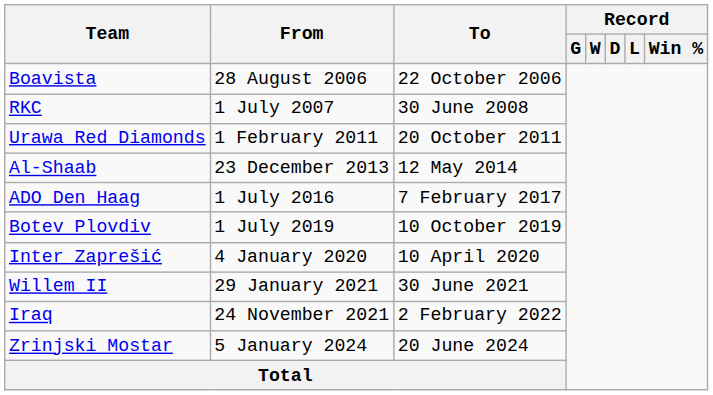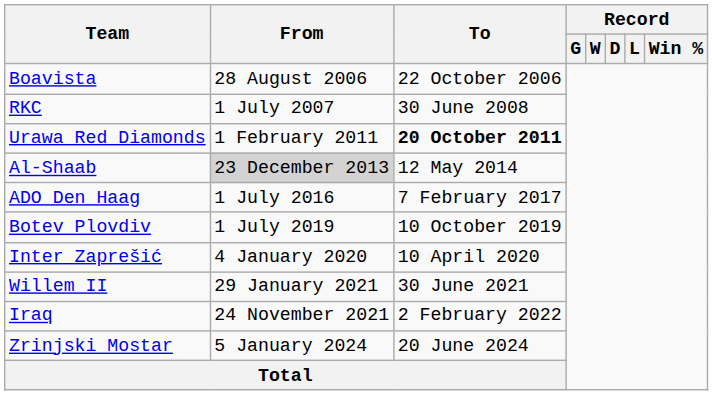(480, 138) normal -> (480, 138) bold
(302, 168) no background -> (302, 168) lightgrey background
